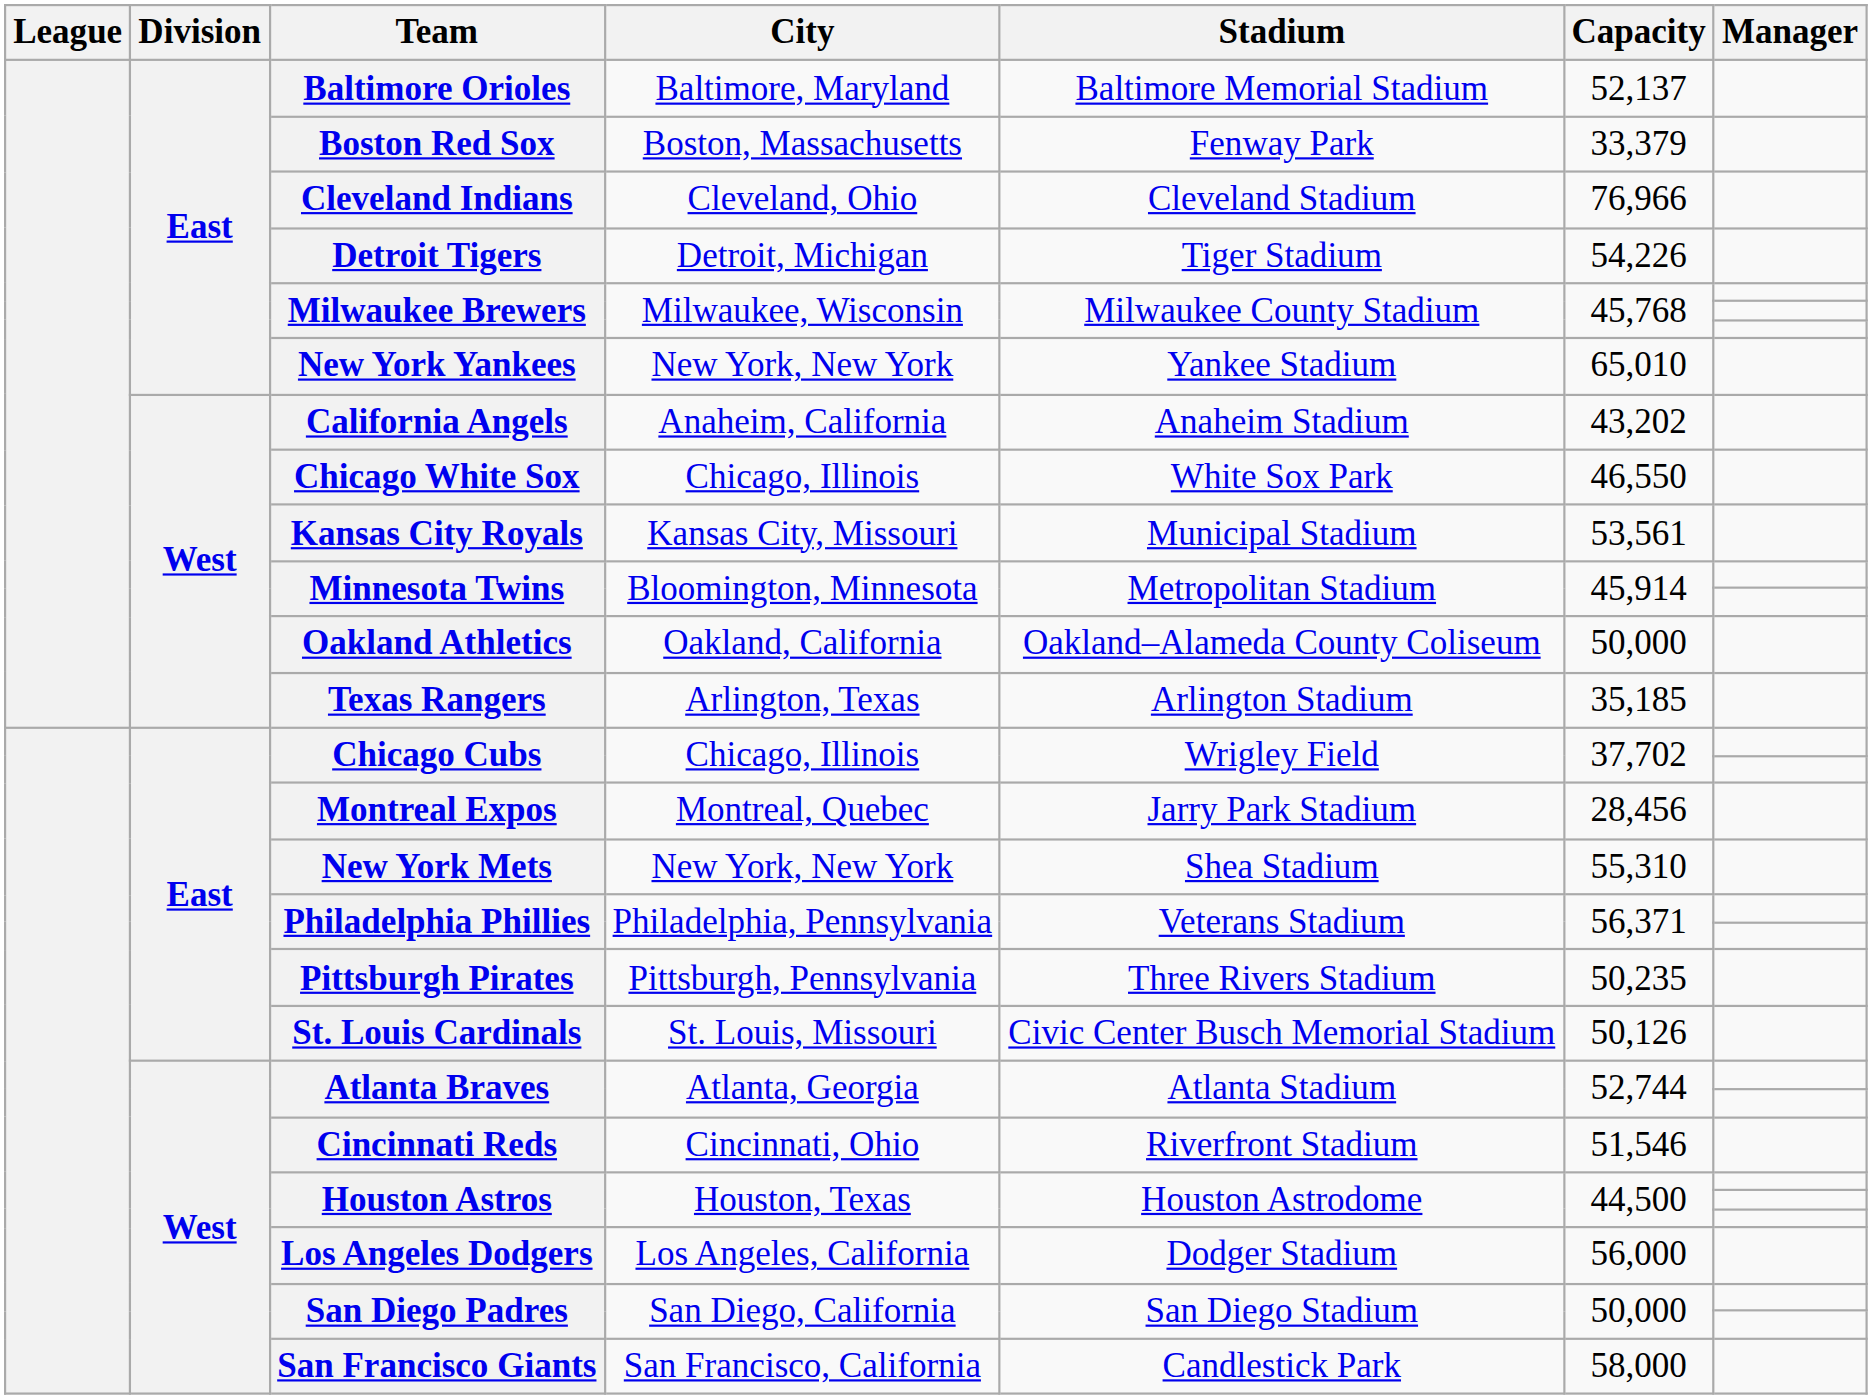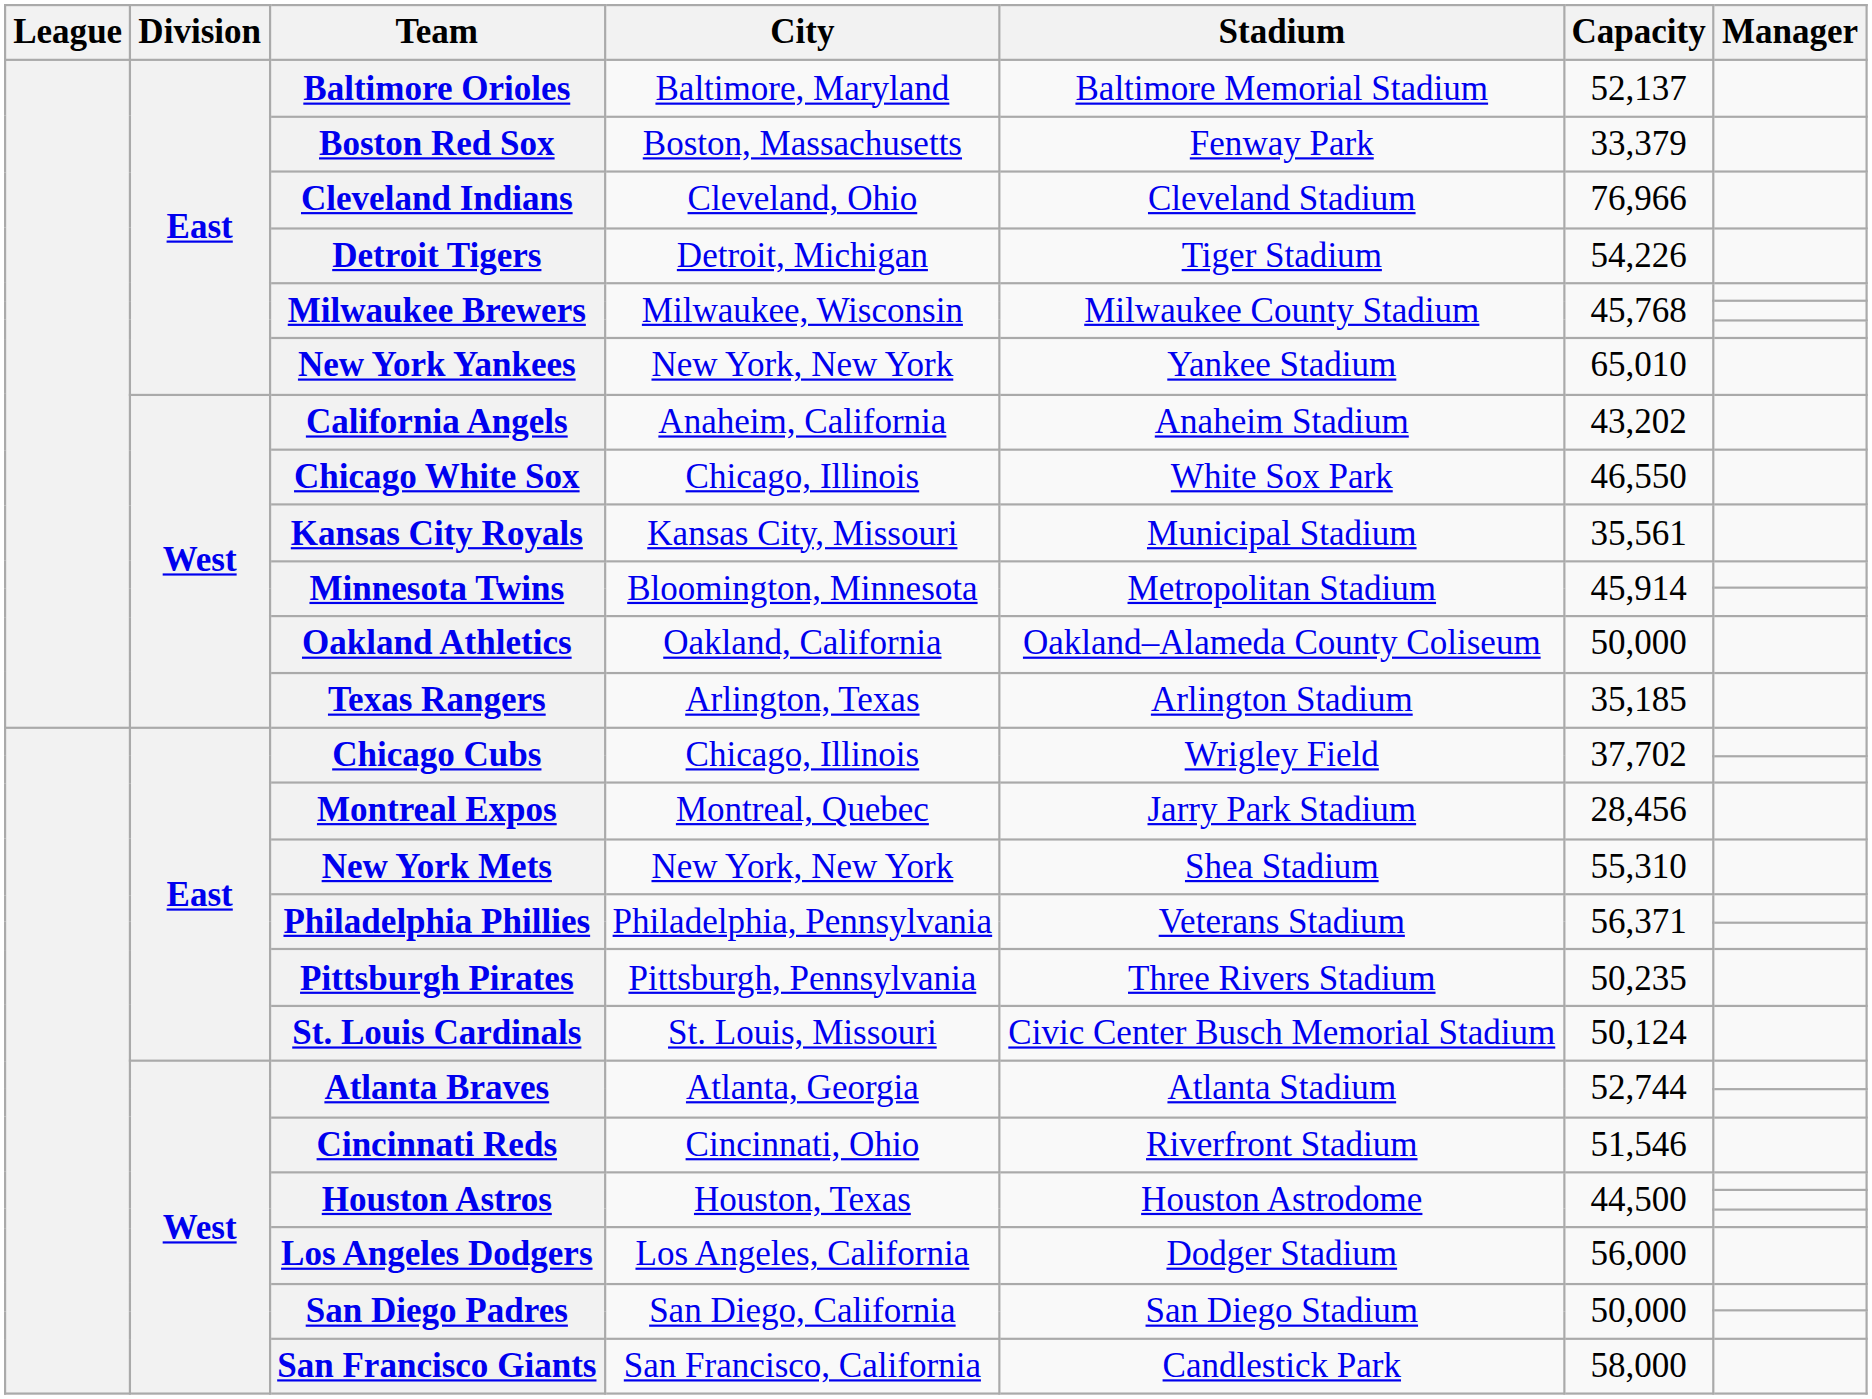(1639, 532) 53,561 -> (1639, 532) 35,561
(1639, 1032) 50,126 -> (1639, 1032) 50,124
